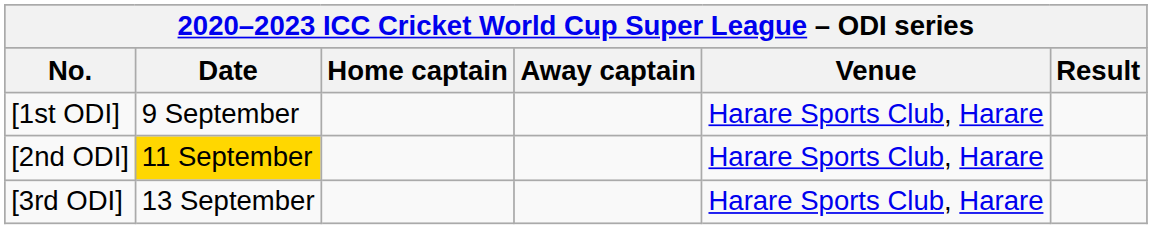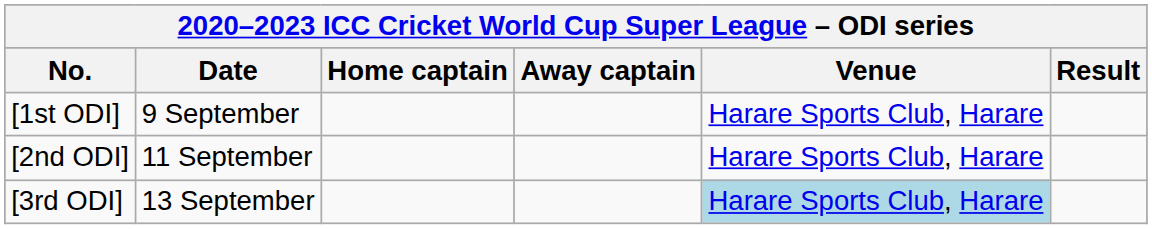(227, 157) gold background -> (227, 157) no background
(876, 200) no background -> (876, 200) lightblue background
